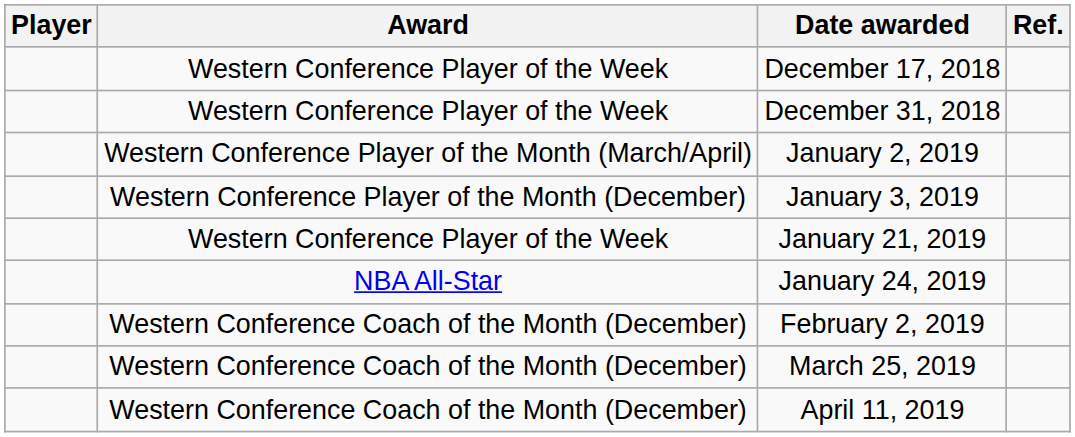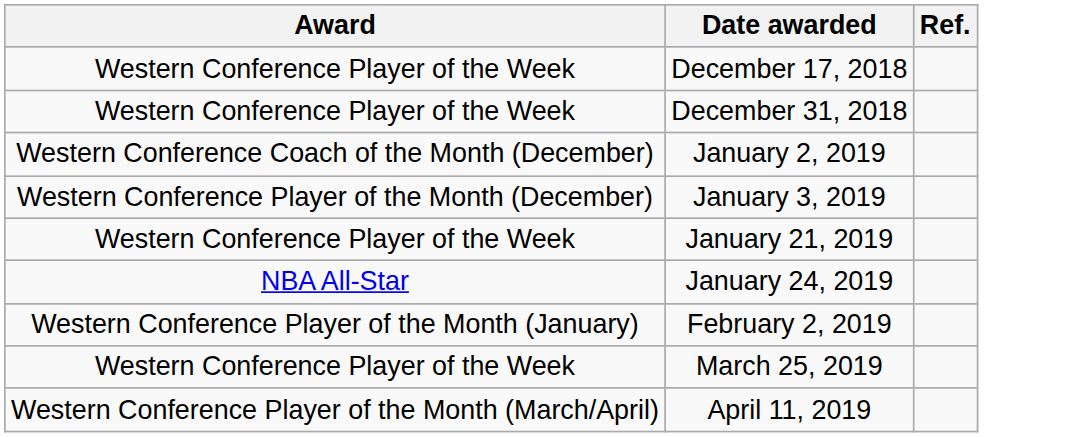- column: (51, 25)
(428, 153) Western Conference Player of the Month (March/April) -> (335, 153) Western Conference Coach of the Month (December)
(428, 324) Western Conference Coach of the Month (December) -> (335, 324) Western Conference Player of the Month (January)
(428, 366) Western Conference Coach of the Month (December) -> (335, 366) Western Conference Player of the Week
(428, 409) Western Conference Coach of the Month (December) -> (335, 409) Western Conference Player of the Month (March/April)
